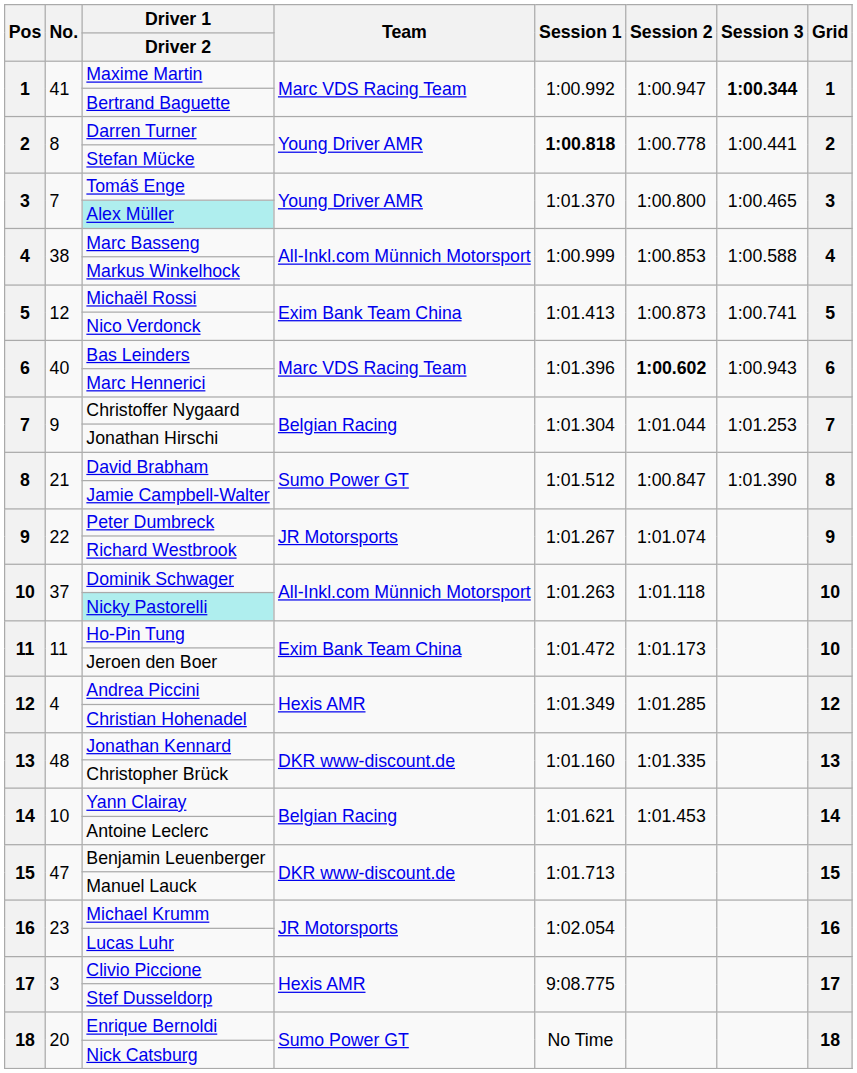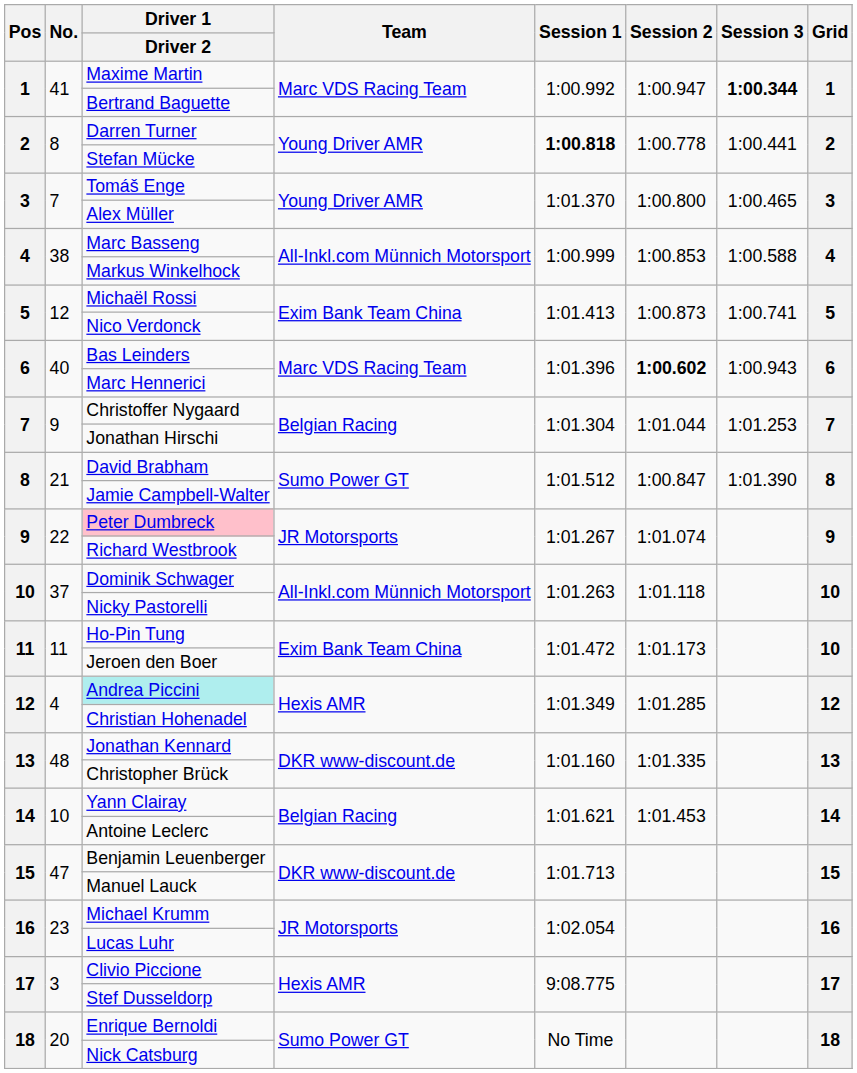(130, 215) paleturquoise background -> (130, 215) no background
(150, 523) no background -> (150, 523) pink background
(147, 607) paleturquoise background -> (147, 607) no background
(143, 691) no background -> (143, 691) paleturquoise background
